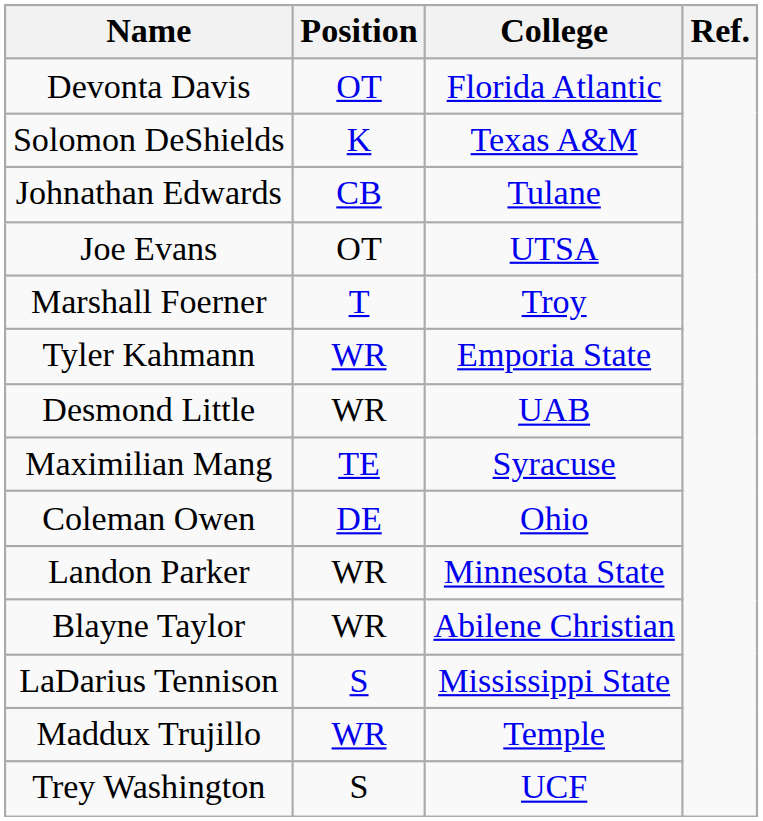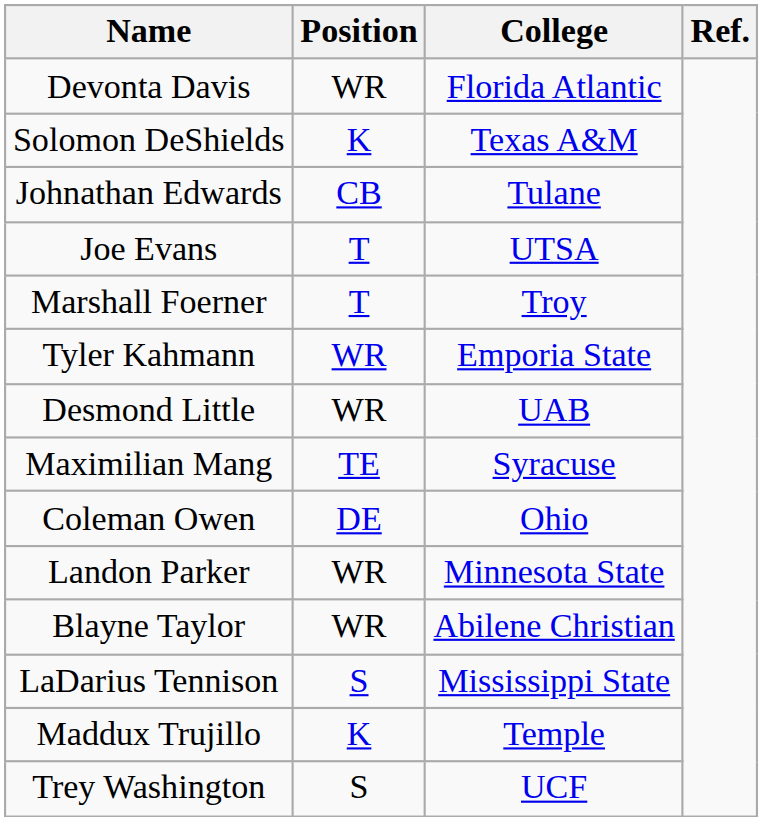(359, 85) OT -> (359, 85) WR
(359, 247) OT -> (359, 247) T
(359, 734) WR -> (359, 734) K
